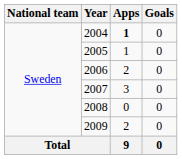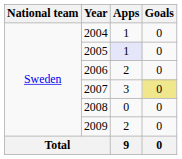(126, 32) bold -> (126, 32) normal
(126, 51) no background -> (126, 51) lavender background
(159, 88) no background -> (159, 88) khaki background
